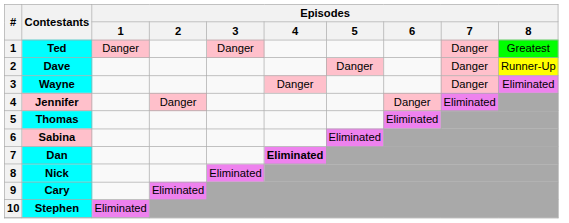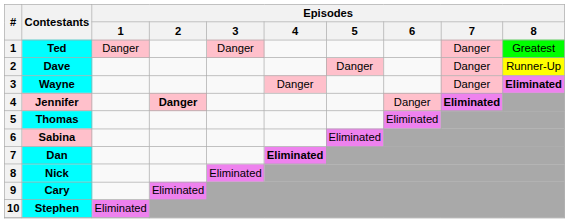(528, 84) normal -> (534, 84) bold
(178, 102) normal -> (178, 102) bold
(470, 102) normal -> (472, 102) bold
